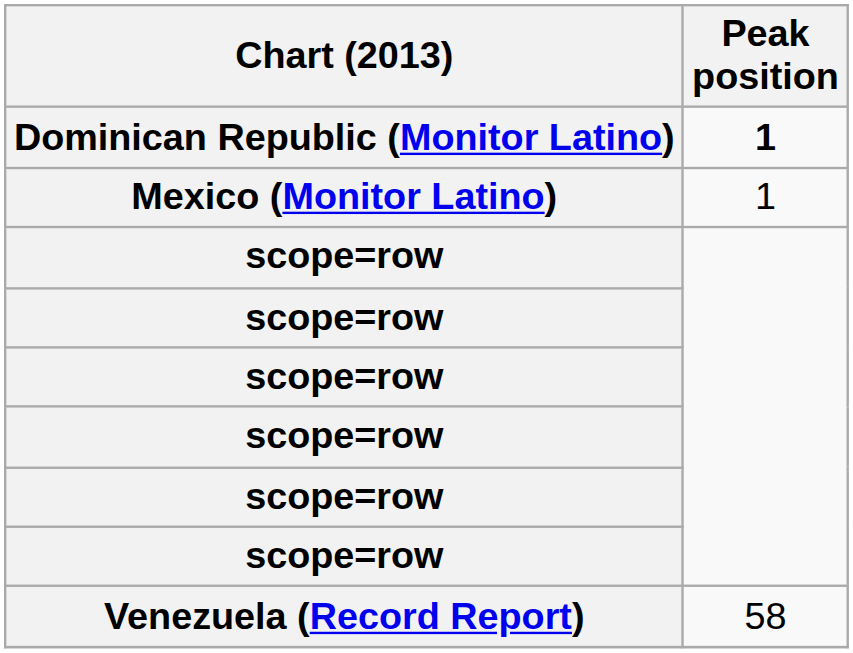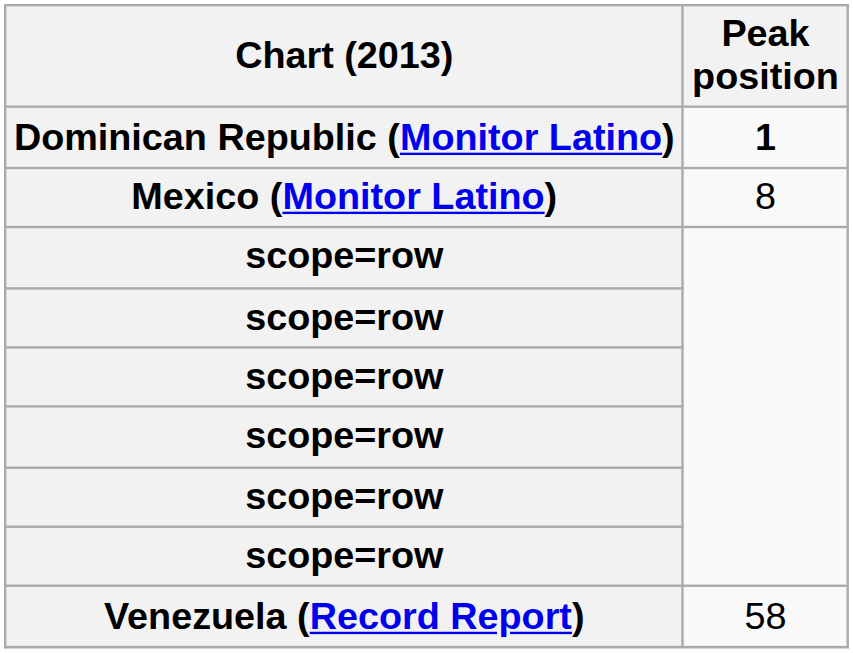(766, 196) 1 -> (766, 196) 8
